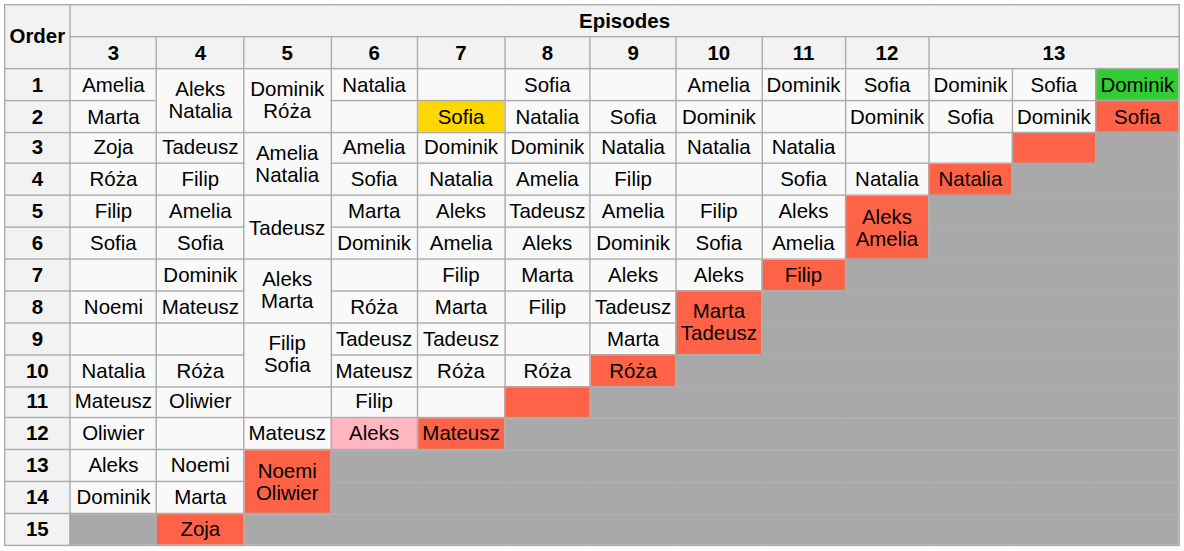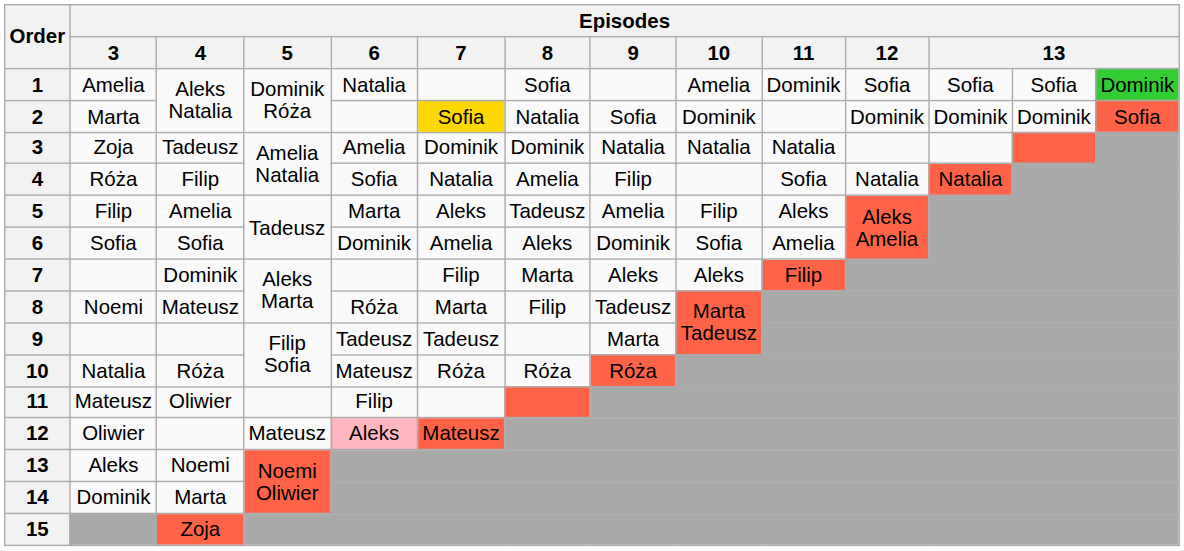(970, 84) Dominik -> (970, 84) Sofia
(970, 116) Sofia -> (970, 116) Dominik
